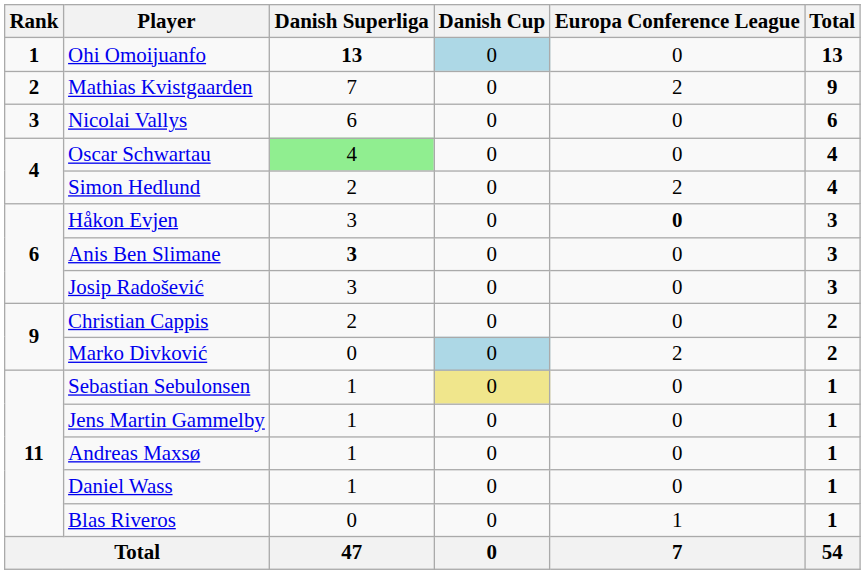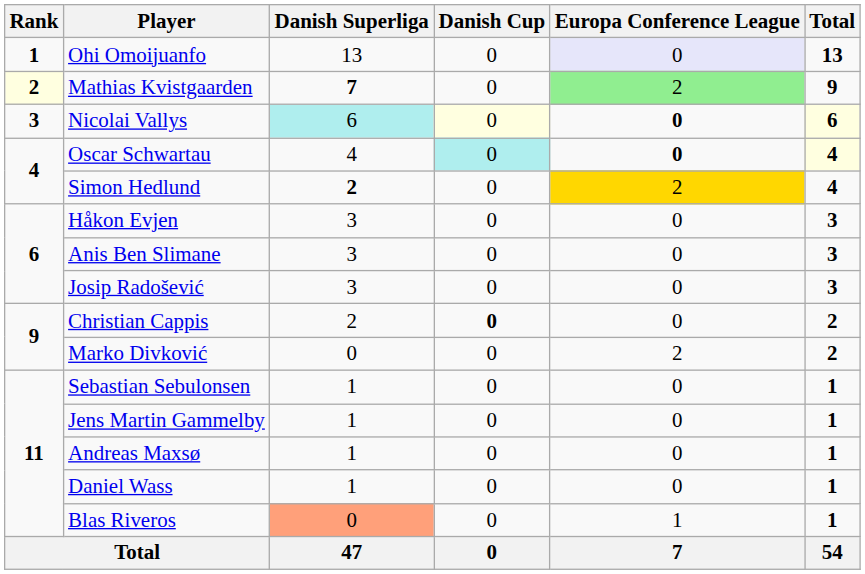(352, 54) bold -> (352, 54) normal
(492, 54) lightblue background -> (492, 54) no background
(677, 54) no background -> (677, 54) lavender background
(34, 87) no background -> (34, 87) lightyellow background
(352, 87) normal -> (352, 87) bold
(677, 87) no background -> (677, 87) lightgreen background
(352, 120) no background -> (352, 120) paleturquoise background
(492, 120) no background -> (492, 120) lightyellow background
(677, 120) normal -> (677, 120) bold
(832, 120) no background -> (832, 120) lightyellow background
(352, 154) lightgreen background -> (352, 154) no background
(492, 154) no background -> (492, 154) paleturquoise background
(677, 154) normal -> (677, 154) bold
(832, 154) no background -> (832, 154) lightyellow background
(352, 187) normal -> (352, 187) bold
(677, 187) no background -> (677, 187) gold background
(677, 220) bold -> (677, 220) normal
(352, 253) bold -> (352, 253) normal
(492, 320) normal -> (492, 320) bold
(492, 353) lightblue background -> (492, 353) no background
(492, 386) khaki background -> (492, 386) no background
(352, 519) no background -> (352, 519) lightsalmon background
